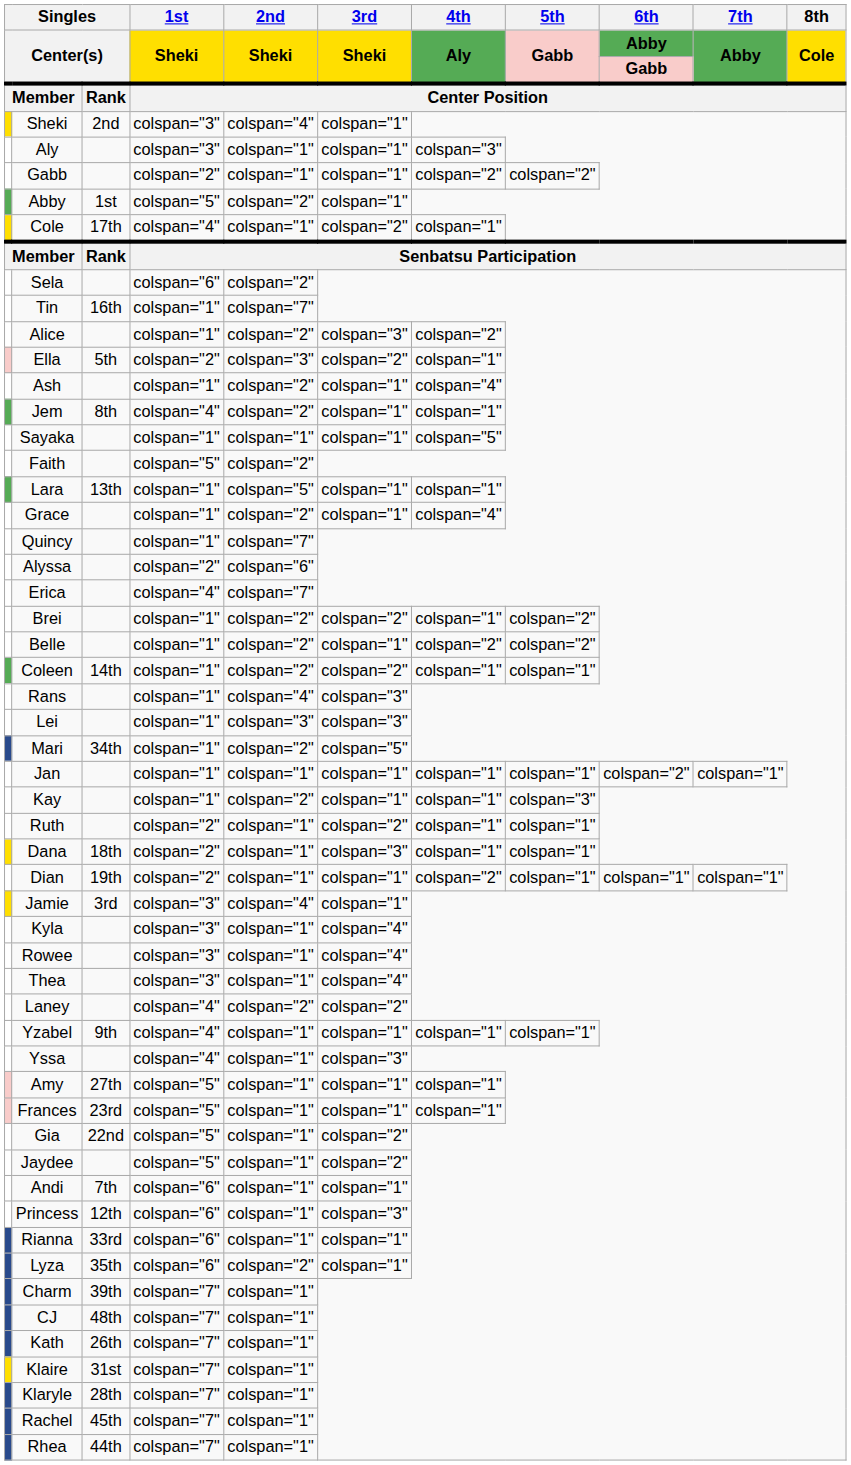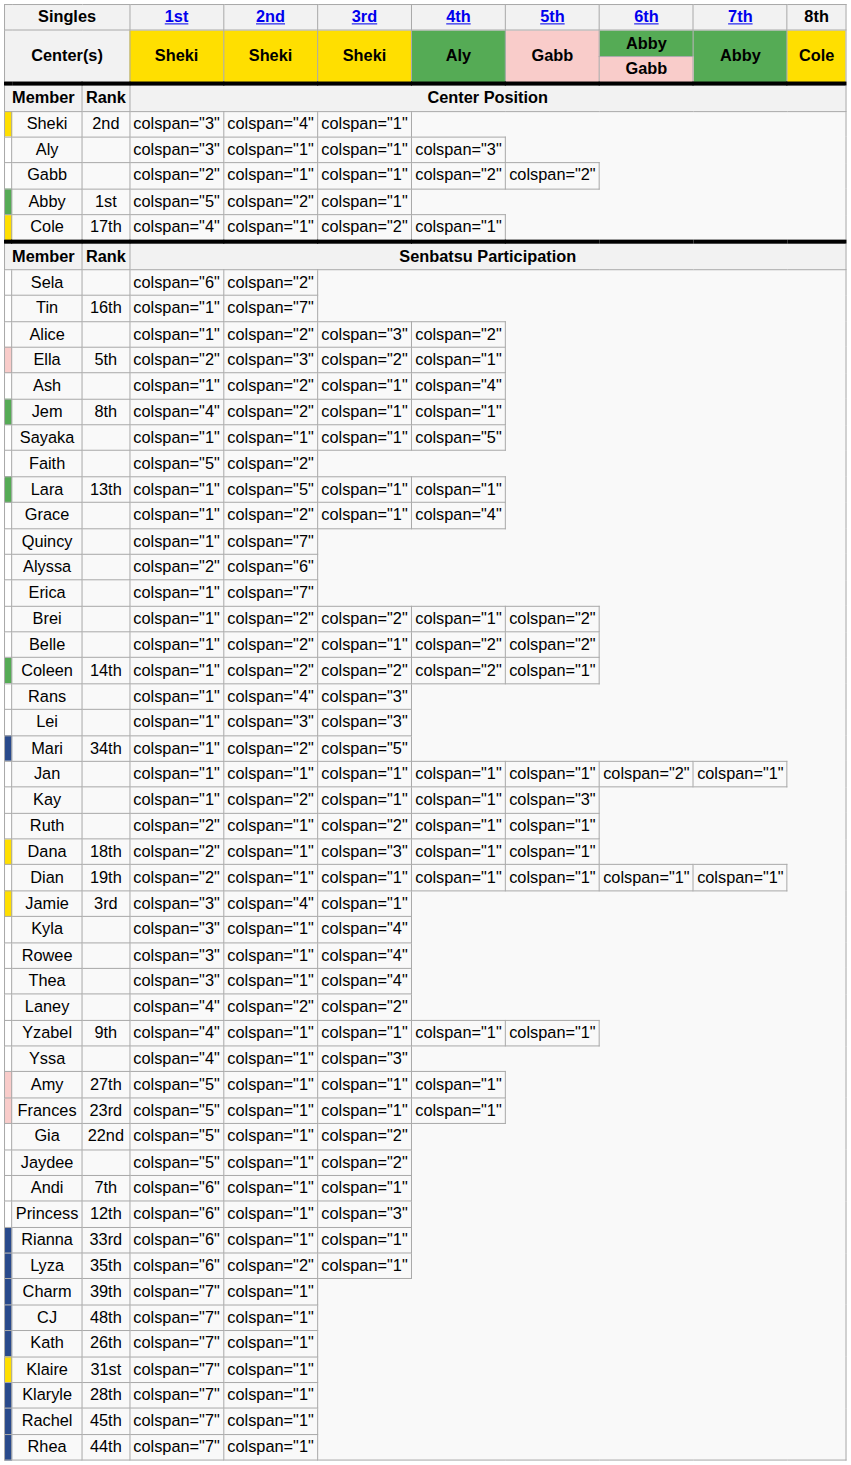(177, 592) colspan="4" -> (177, 592) colspan="1"
(458, 670) colspan="1" -> (458, 670) colspan="2"
(458, 877) colspan="2" -> (458, 877) colspan="1"
